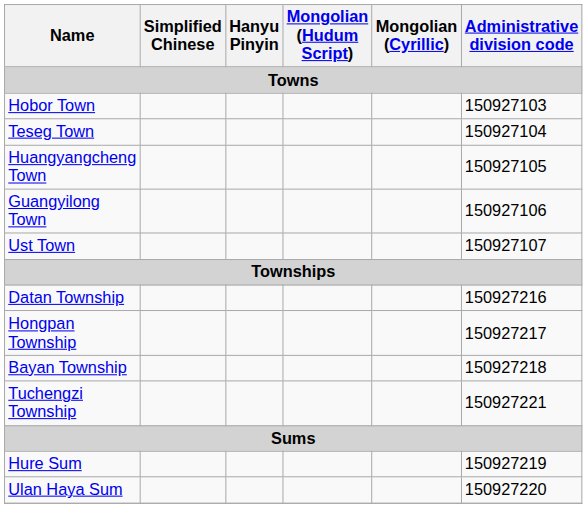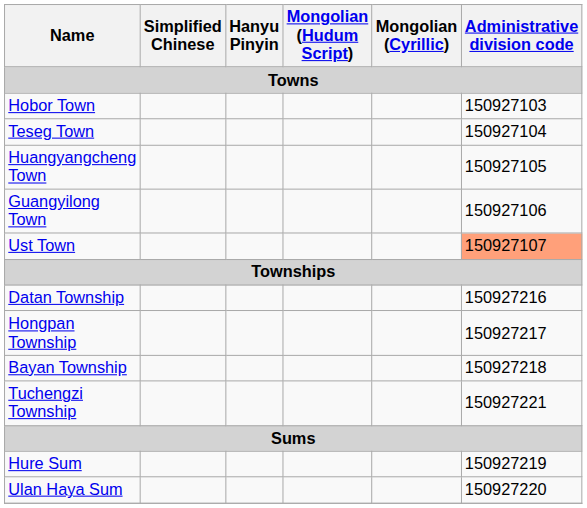(506, 246) no background -> (506, 246) lightsalmon background
